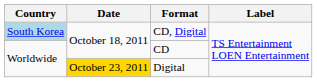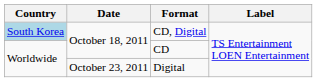(109, 67) gold background -> (109, 67) no background
